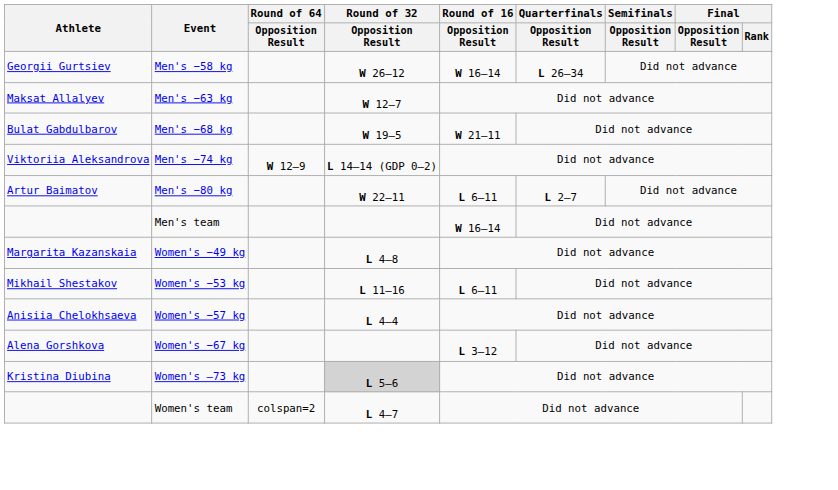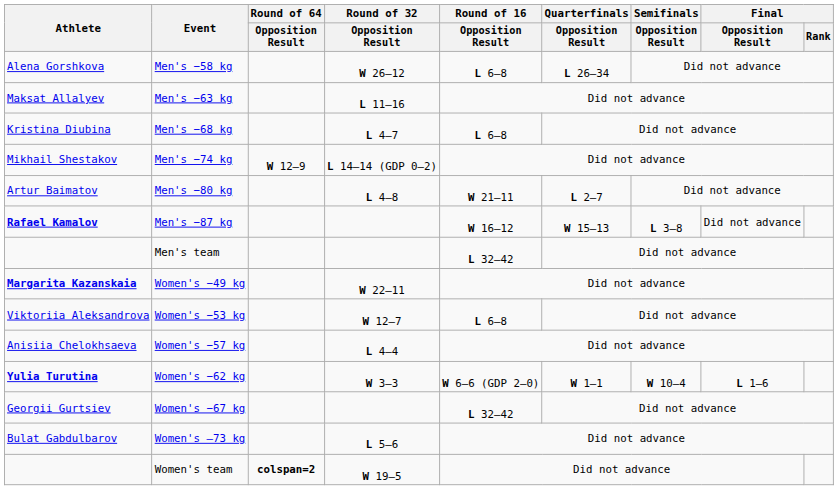(59, 67) Georgii Gurtsiev -> (56, 67) Alena Gorshkova
(478, 73) W 16–14 -> (491, 73) L 6–8
(382, 104) W 12–7 -> (382, 104) L 11–16
(62, 129) Bulat Gabdulbarov -> (59, 129) Kristina Diubina
(382, 135) W 19–5 -> (382, 135) L 4–7
(478, 135) W 21–11 -> (491, 135) L 6–8
(78, 160) Viktoriia Aleksandrova -> (62, 160) Mikhail Shestakov
(382, 197) W 22–11 -> (382, 197) L 4–8
(478, 197) L 6–11 -> (491, 197) W 21–11
+ row: (194, 221)
(478, 228) W 16–14 -> (491, 259) L 32–42
(72, 252) normal -> (72, 283) bold
(382, 259) L 4–8 -> (382, 290) W 22–11
(62, 283) Mikhail Shestakov -> (78, 314) Viktoriia Aleksandrova
(382, 290) L 11–16 -> (382, 321) W 12–7
(478, 290) L 6–11 -> (491, 321) L 6–8
+ row: (200, 376)
(56, 345) Alena Gorshkova -> (59, 407) Georgii Gurtsiev
(478, 352) L 3–12 -> (491, 414) L 32–42
(59, 376) Kristina Diubina -> (62, 438) Bulat Gabdulbarov
(382, 383) lightgrey background -> (382, 445) no background
(286, 407) normal -> (286, 469) bold
(382, 414) L 4–7 -> (382, 476) W 19–5
